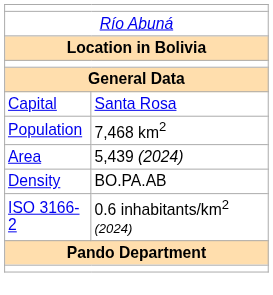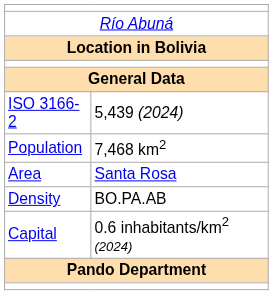(32, 103) Capital -> (44, 112) ISO 3166-2
(135, 103) Santa Rosa -> (139, 112) 5,439 (2024)
(139, 157) 5,439 (2024) -> (135, 174) Santa Rosa
(44, 217) ISO 3166-2 -> (32, 234) Capital
